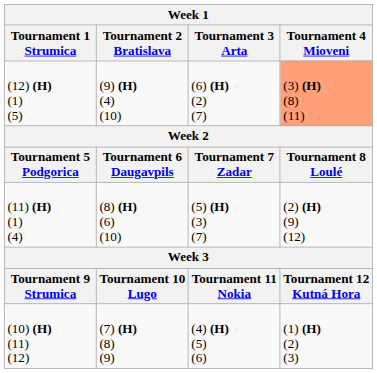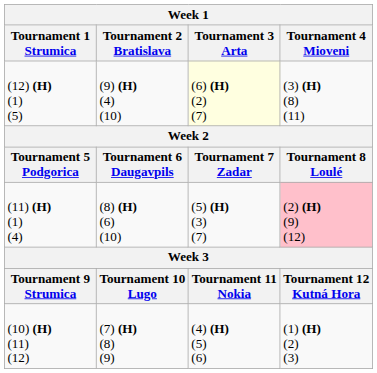(210, 100) no background -> (210, 100) lightyellow background
(302, 100) lightsalmon background -> (302, 100) no background
(302, 222) no background -> (302, 222) pink background
